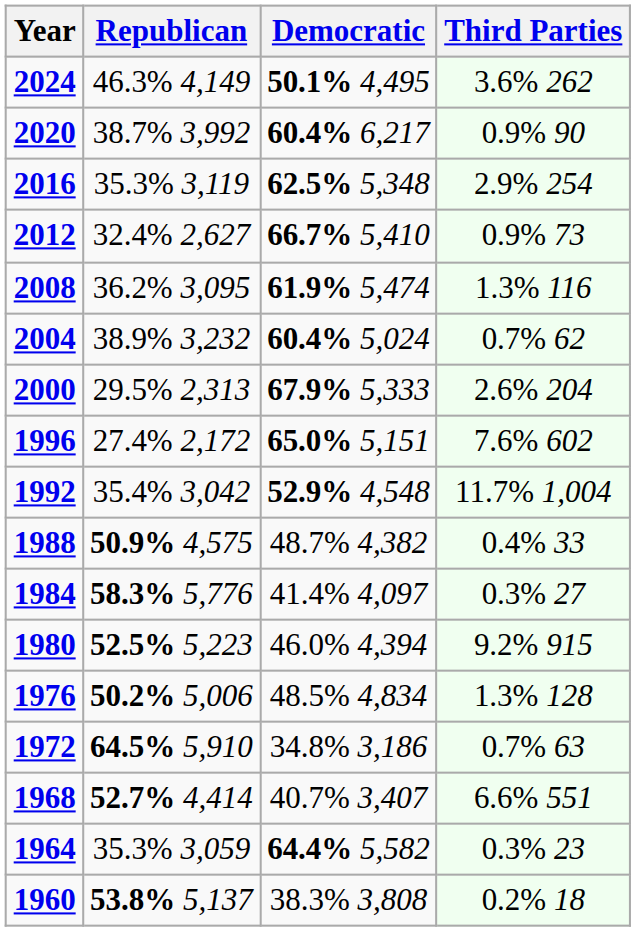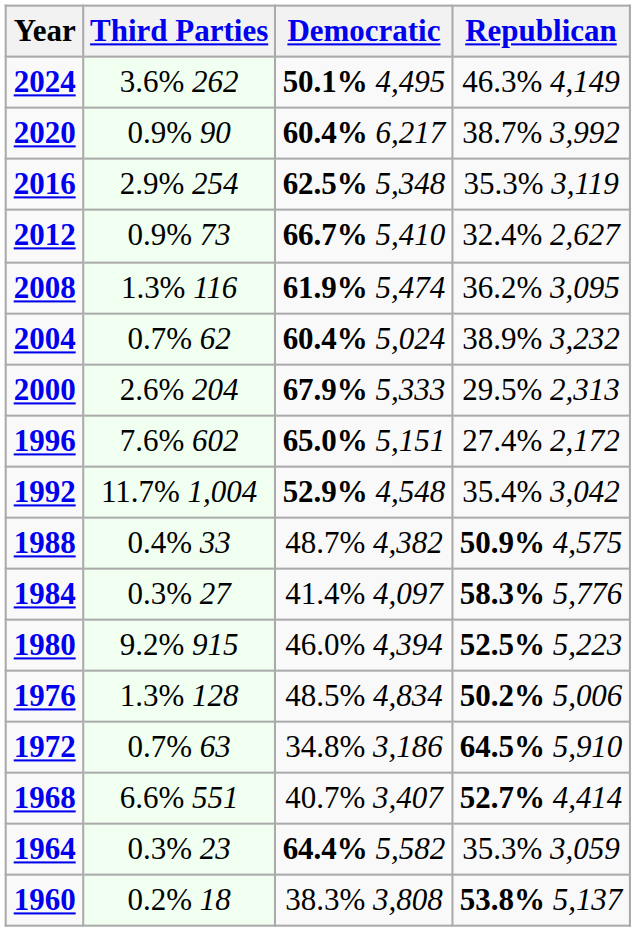columns swapped: (171, 31) <-> (533, 31)
